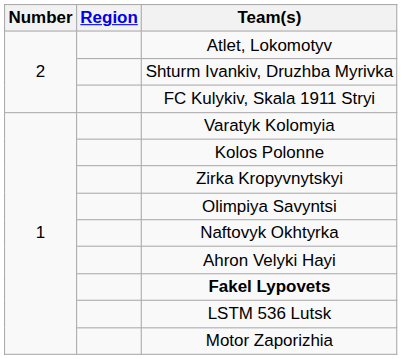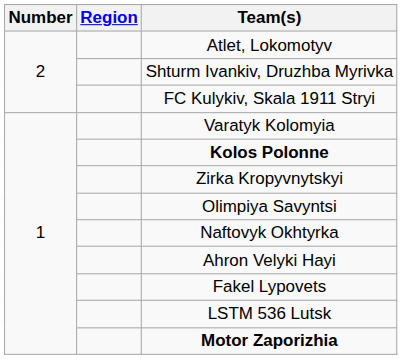(269, 152) normal -> (269, 152) bold
(269, 286) bold -> (269, 286) normal
(269, 340) normal -> (269, 340) bold
